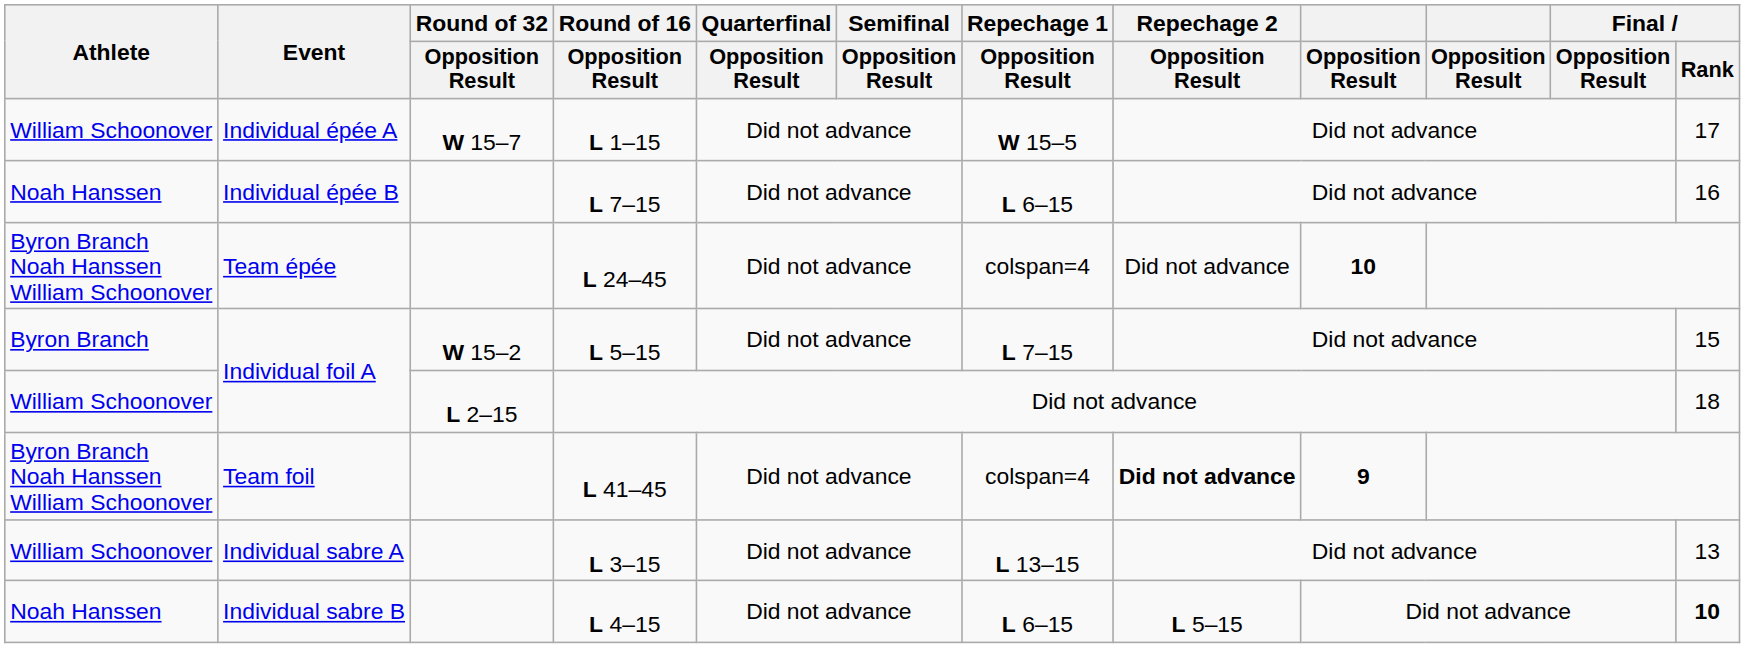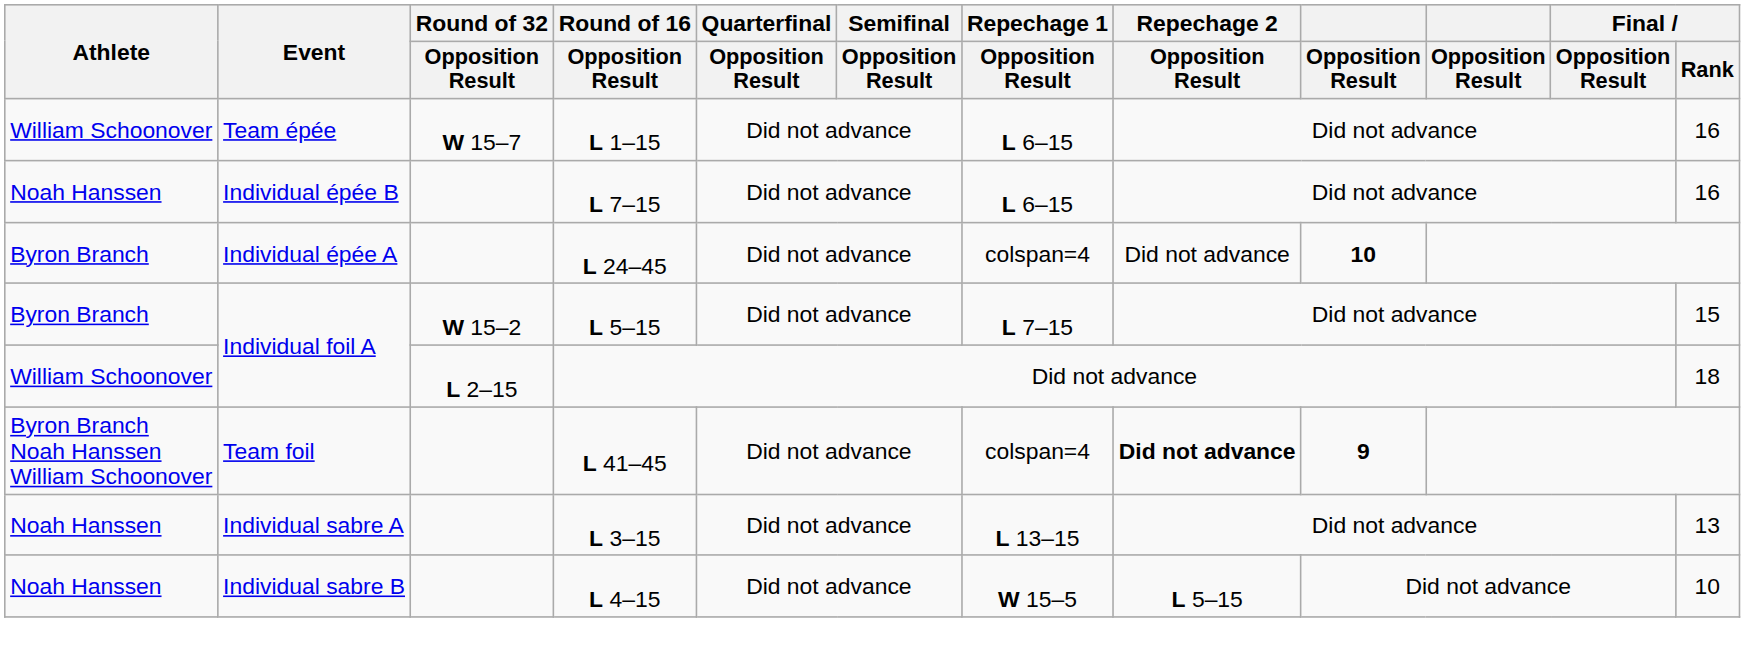(310, 130) Individual épée A -> (280, 130) Team épée
(1037, 143) W 15–5 -> (1037, 143) L 6–15
(1707, 130) 17 -> (1707, 130) 16
(111, 266) Byron Branch Noah Hanssen William Schoonover -> (79, 253) Byron Branch
(280, 266) Team épée -> (310, 253) Individual épée A
(111, 551) William Schoonover -> (86, 525) Noah Hanssen
(1037, 625) L 6–15 -> (1037, 600) W 15–5
(1707, 612) bold -> (1707, 587) normal
